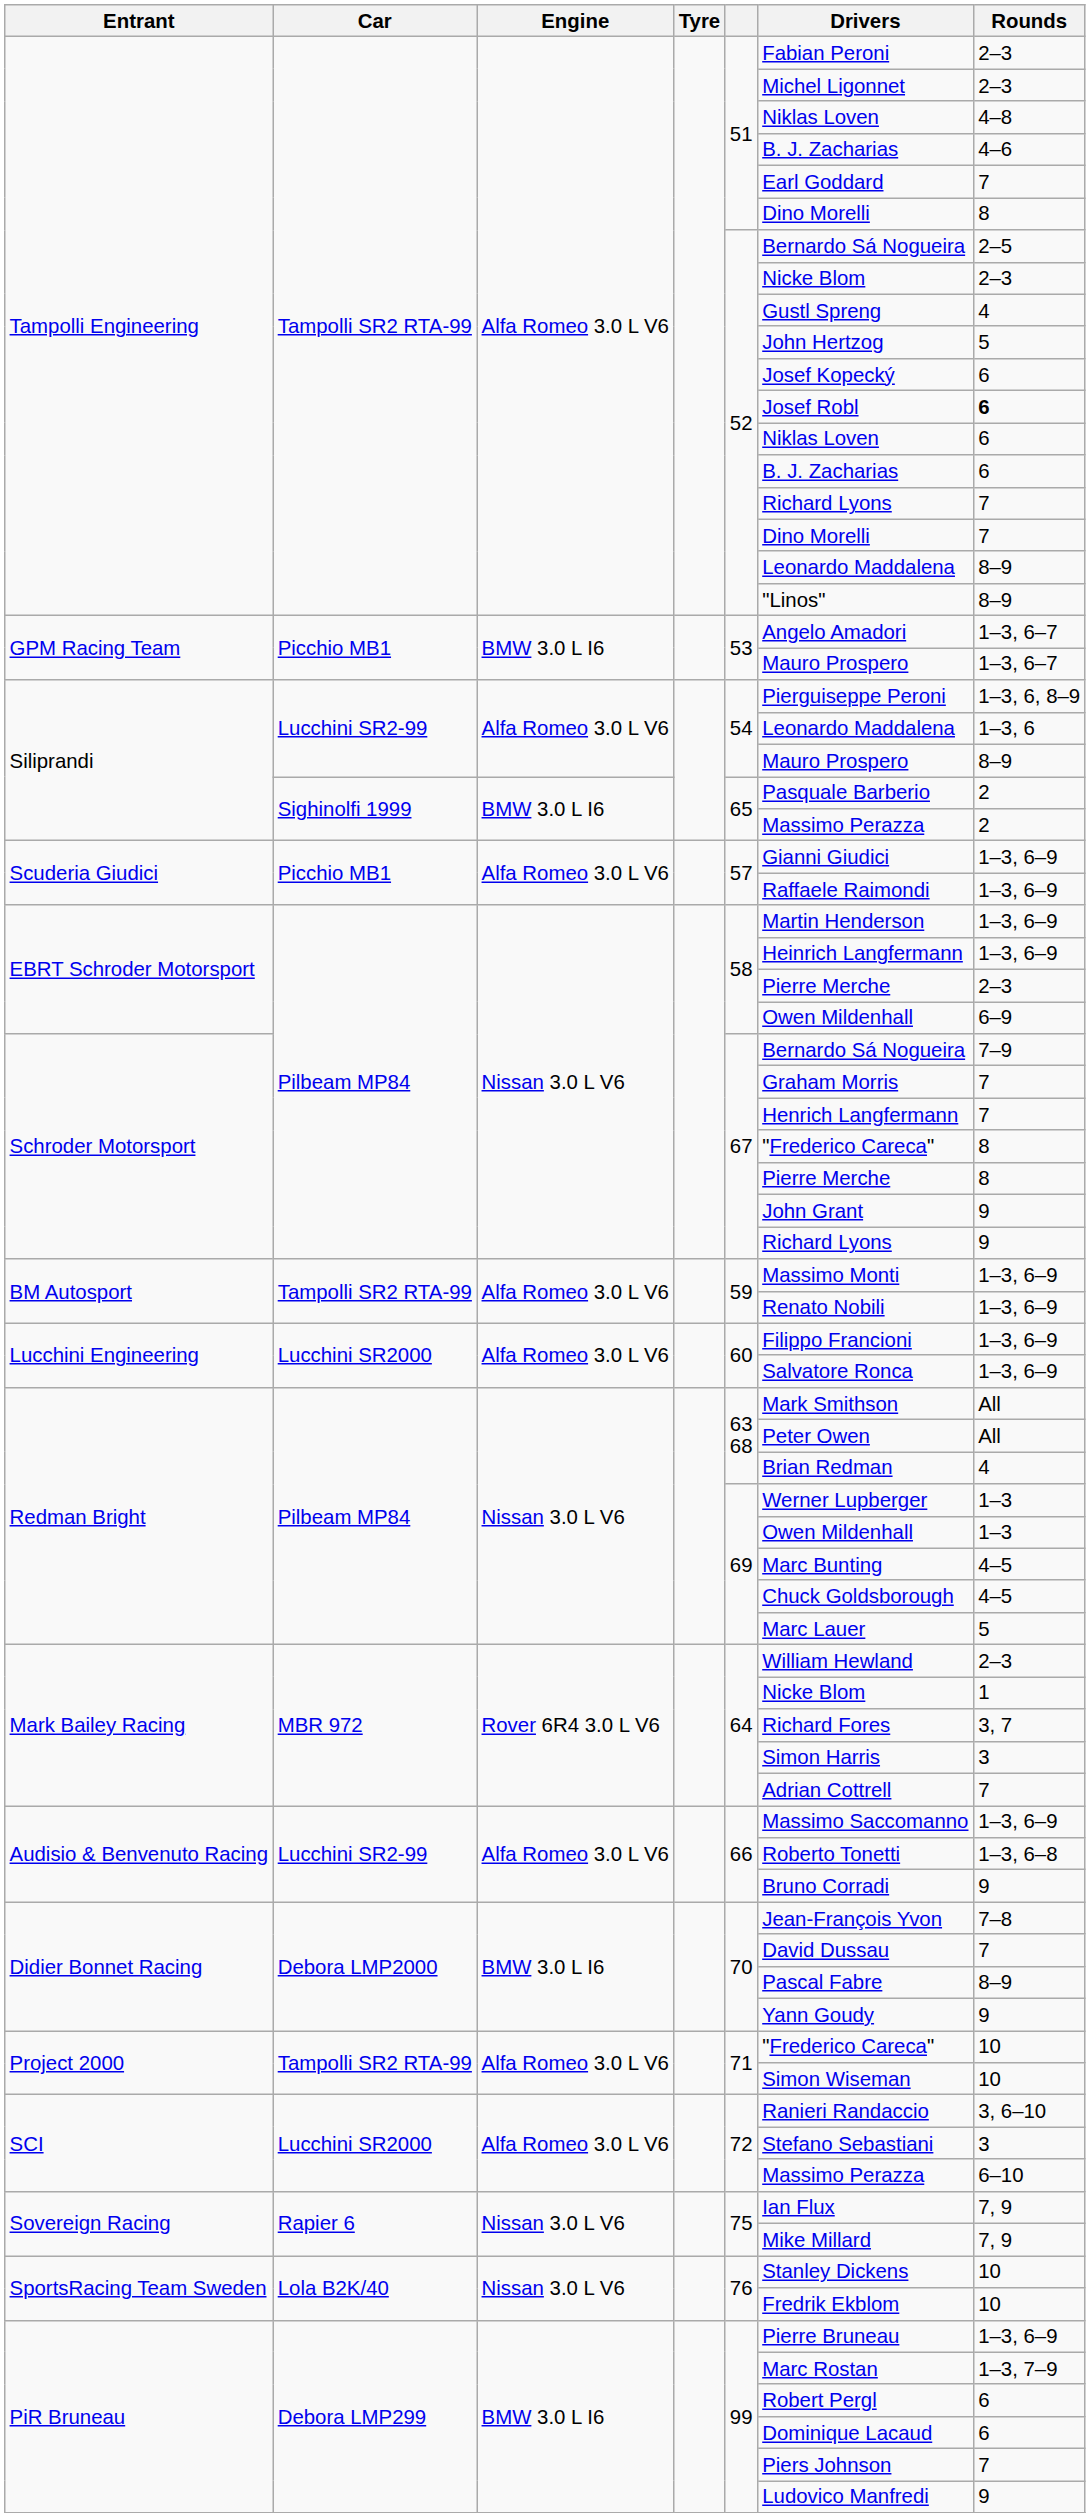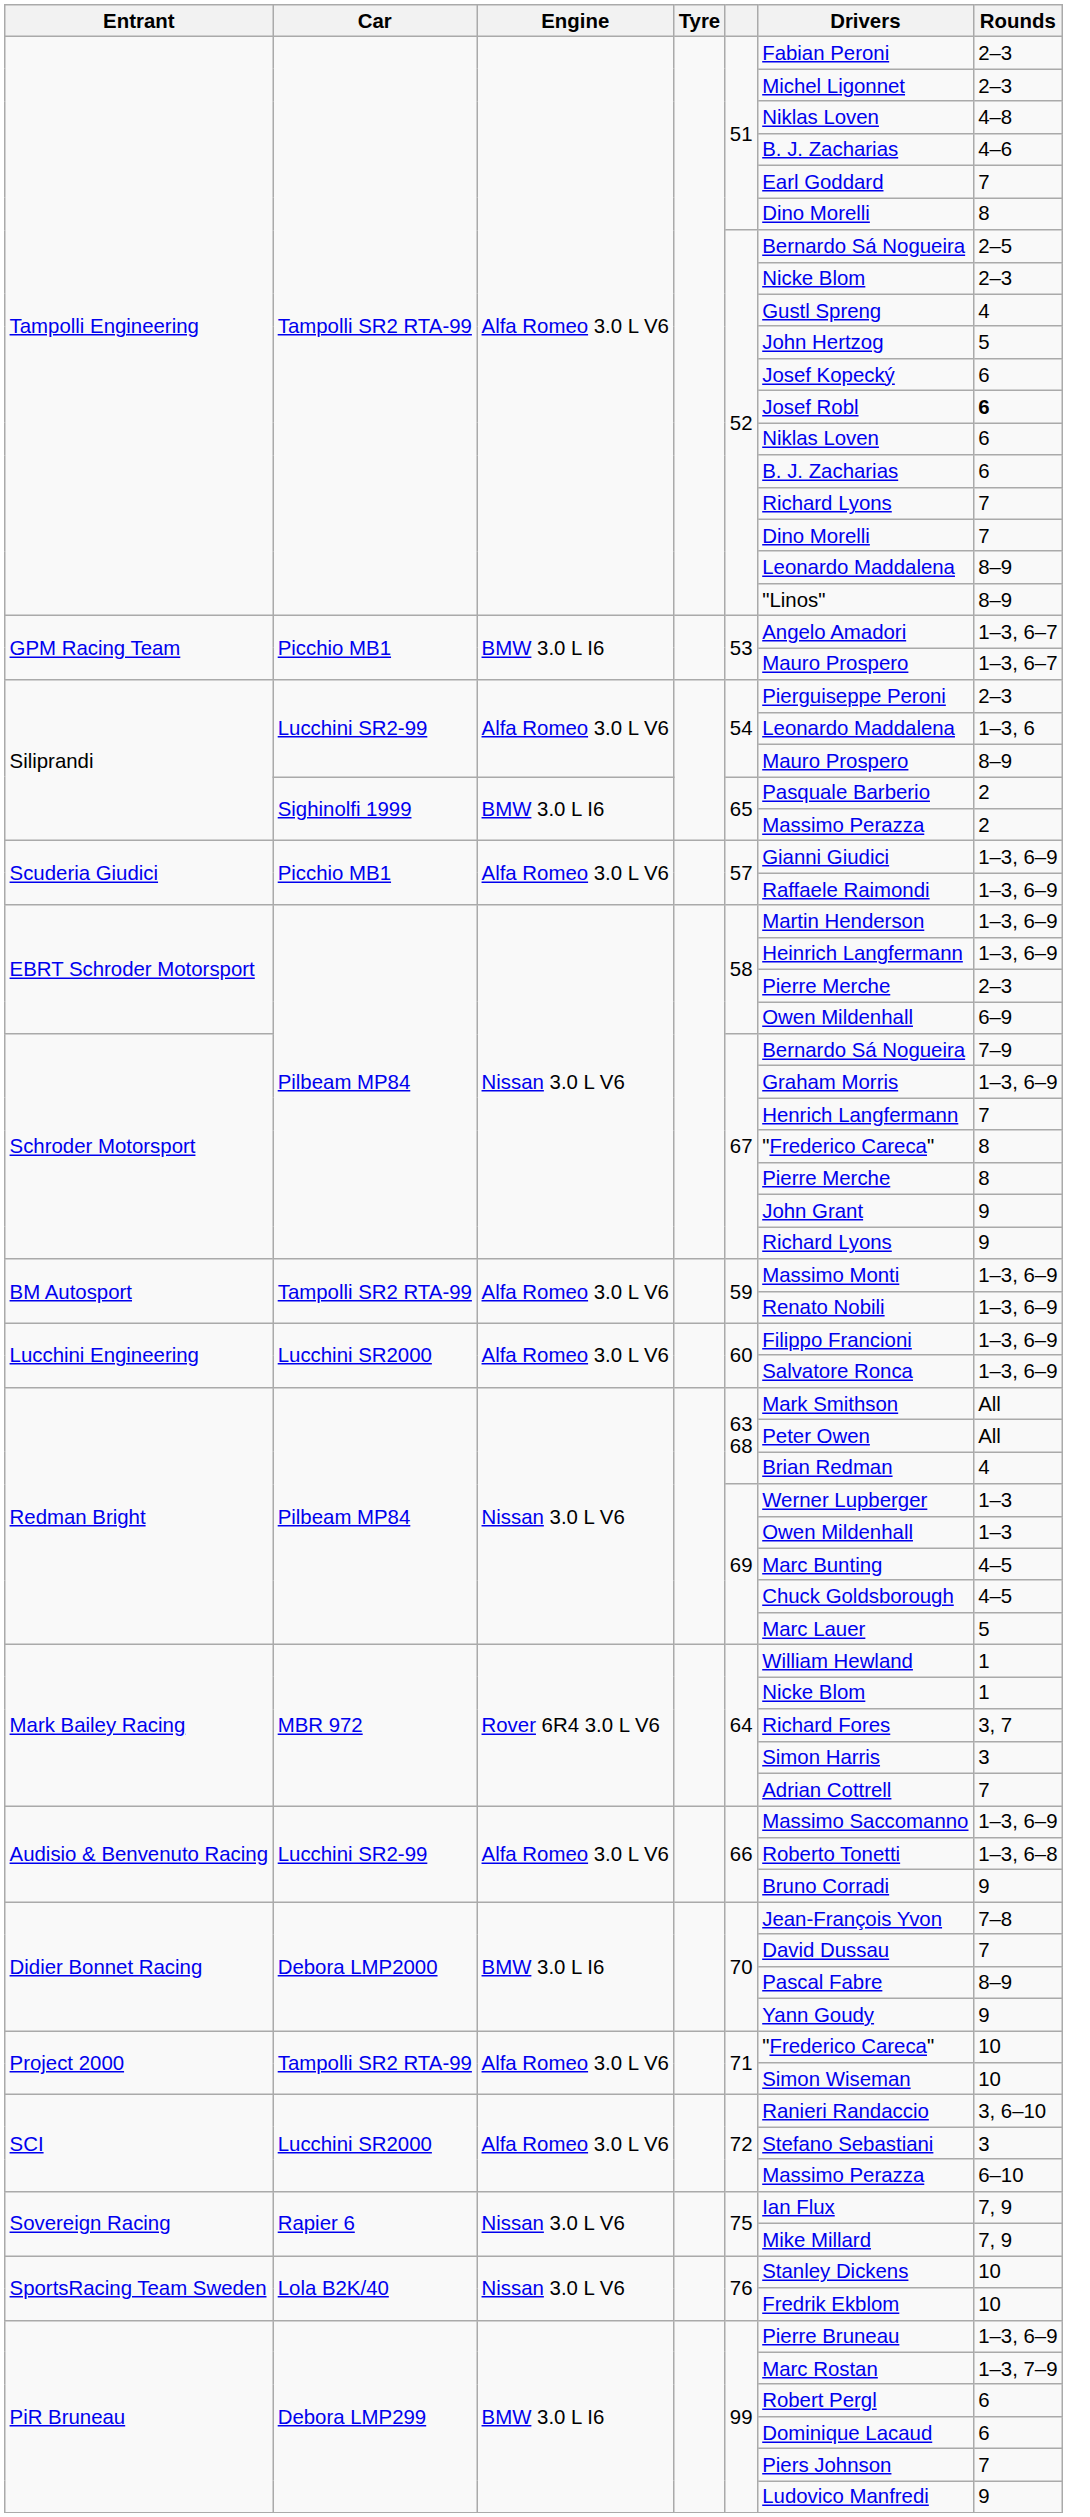(1029, 696) 1–3, 6, 8–9 -> (995, 696) 2–3
(984, 1082) 7 -> (1018, 1082) 1–3, 6–9
(995, 1660) 2–3 -> (984, 1660) 1
